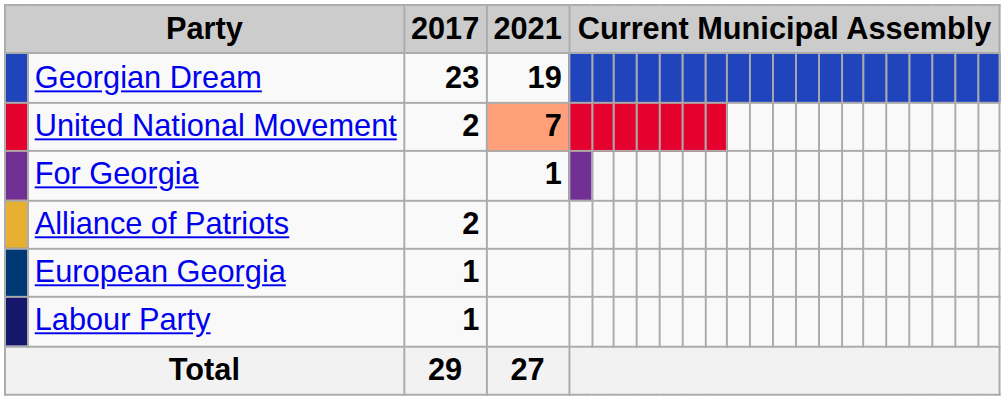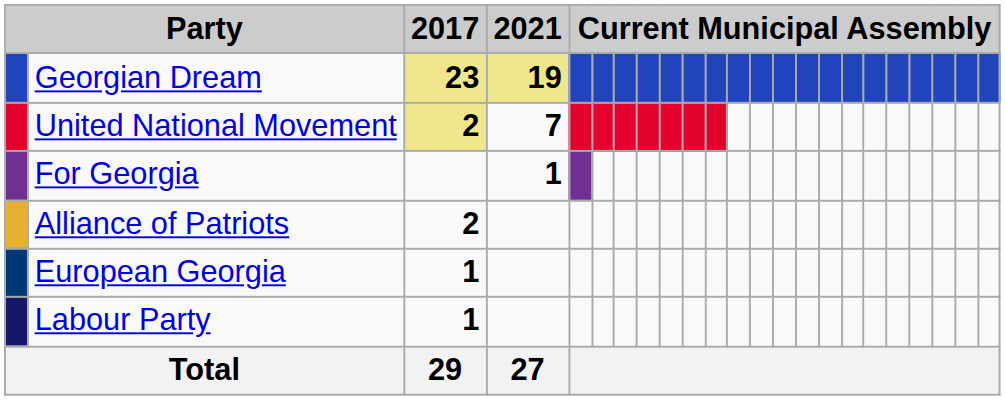(462, 77) no background -> (462, 77) khaki background
(545, 77) no background -> (545, 77) khaki background
(471, 126) no background -> (471, 126) khaki background
(553, 126) lightsalmon background -> (553, 126) no background
